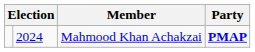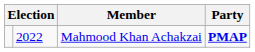(29, 36) 2024 -> (29, 36) 2022
